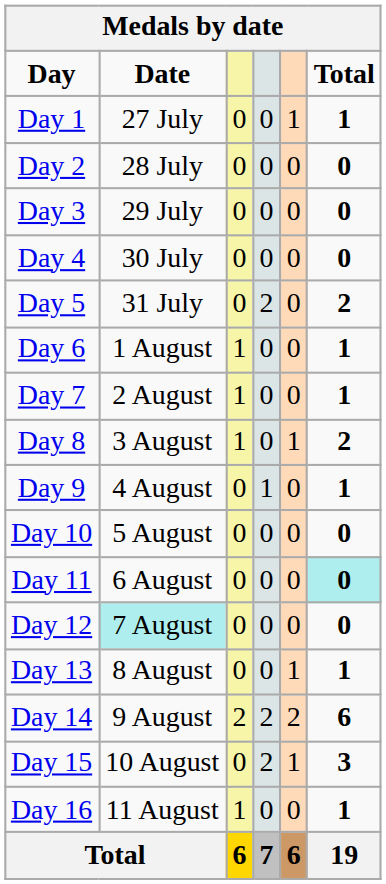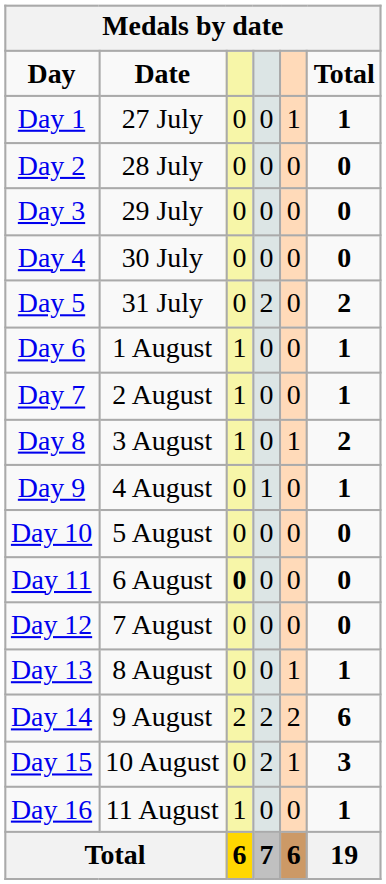(239, 579) normal -> (239, 579) bold
(344, 579) paleturquoise background -> (344, 579) no background
(162, 625) paleturquoise background -> (162, 625) no background
